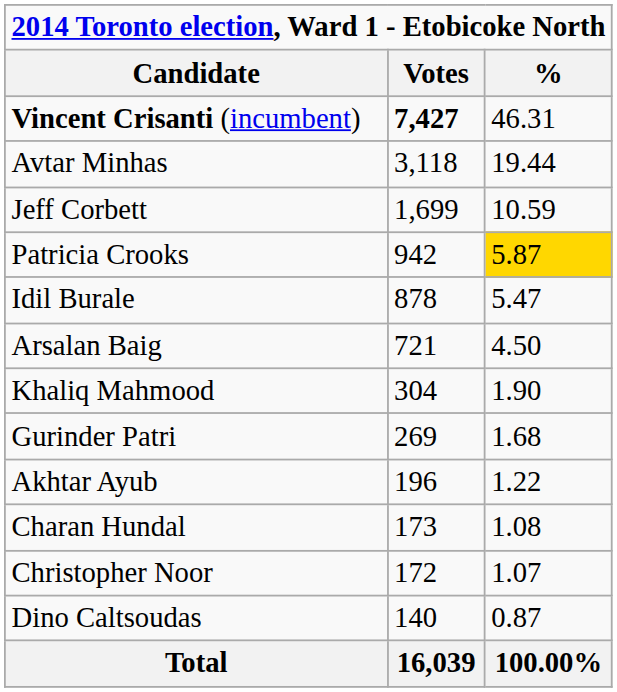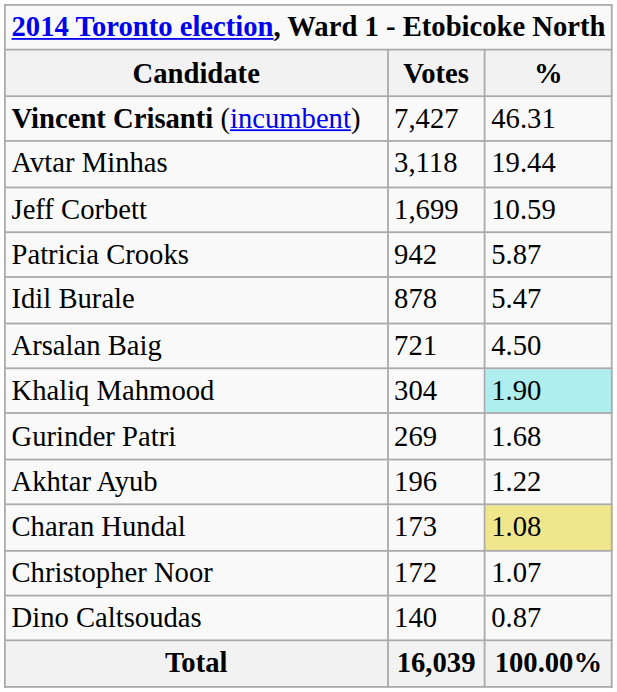(426, 118) bold -> (426, 118) normal
(516, 254) gold background -> (516, 254) no background
(516, 390) no background -> (516, 390) paleturquoise background
(516, 526) no background -> (516, 526) khaki background
